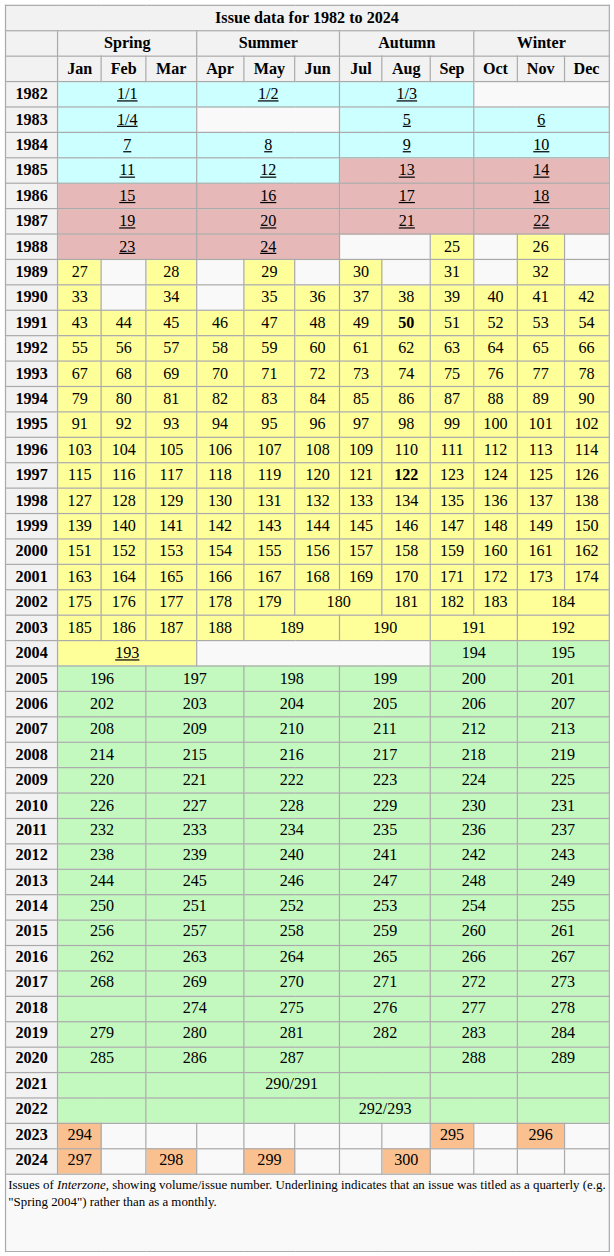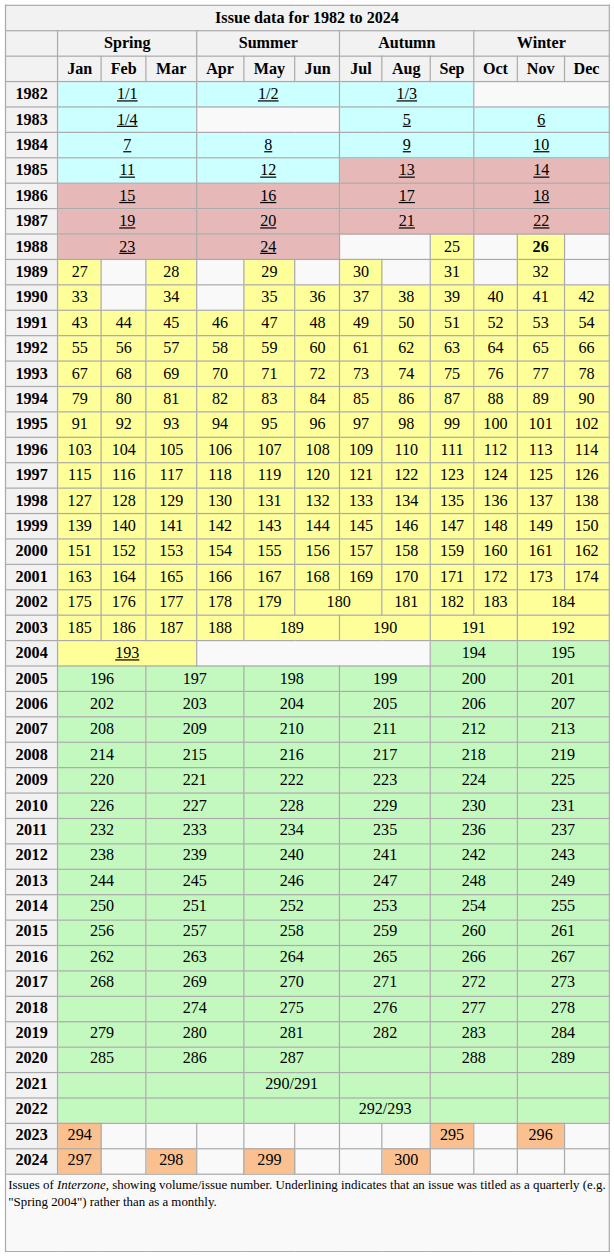(541, 246) normal -> (541, 246) bold
(406, 322) bold -> (406, 322) normal
(406, 474) bold -> (406, 474) normal
